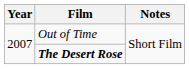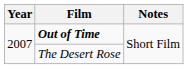(67, 34) normal -> (69, 34) bold
(80, 53) bold -> (79, 53) normal
